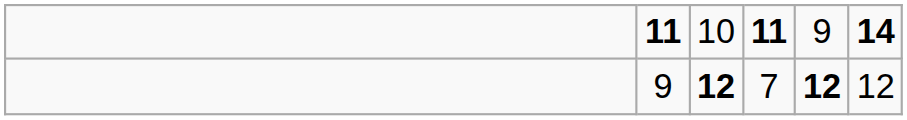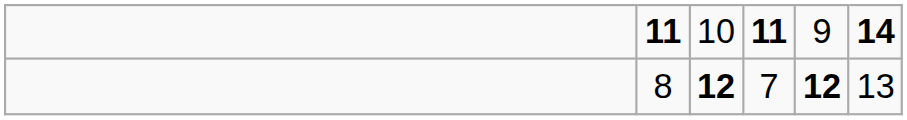(663, 85) 9 -> (663, 85) 8
(876, 85) 12 -> (876, 85) 13
